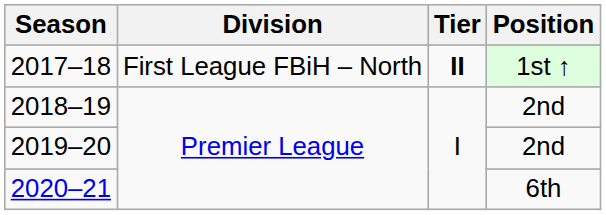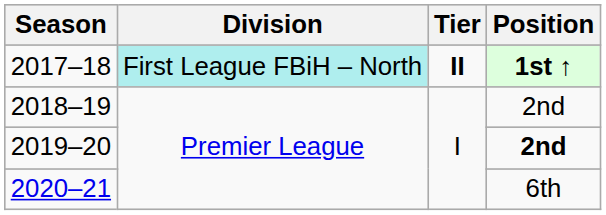(273, 65) no background -> (273, 65) paleturquoise background
(543, 65) normal -> (543, 65) bold
(543, 147) normal -> (543, 147) bold
